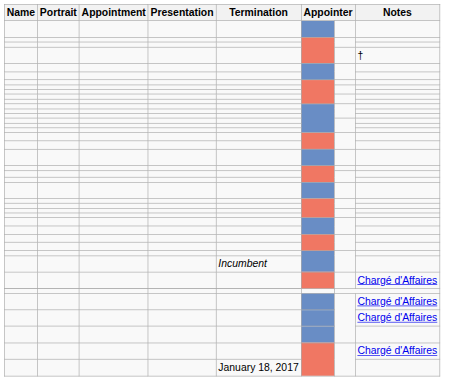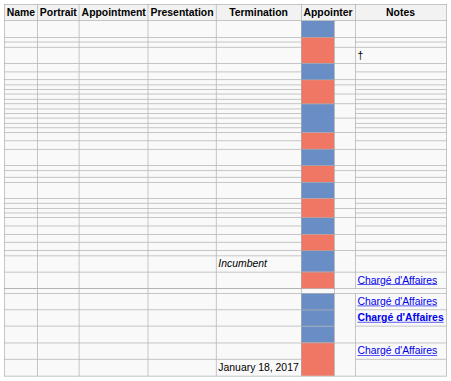(397, 318) normal -> (401, 318) bold
